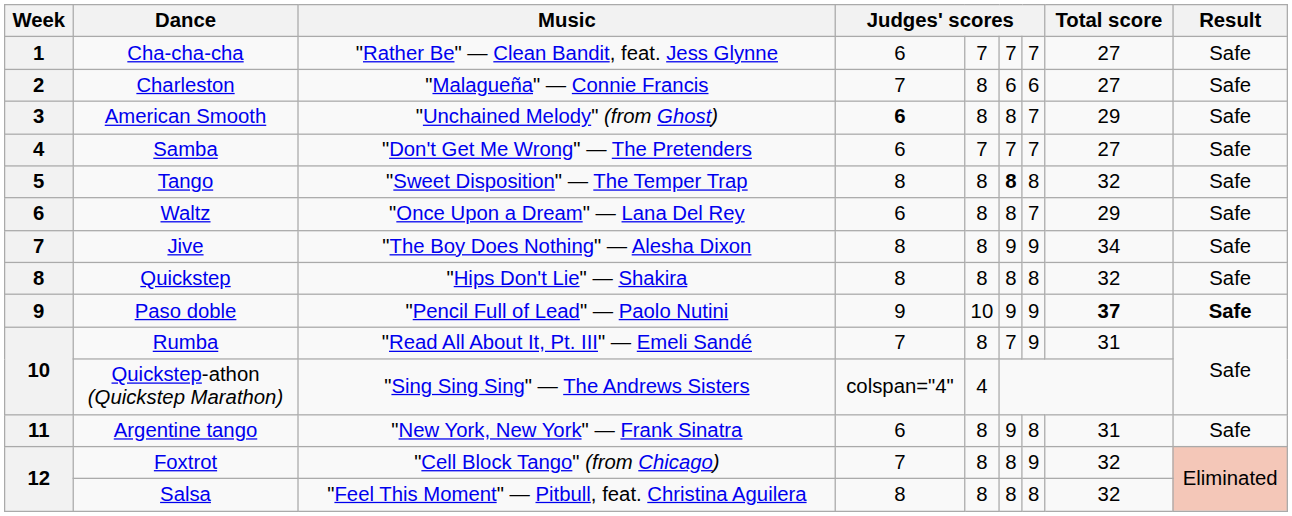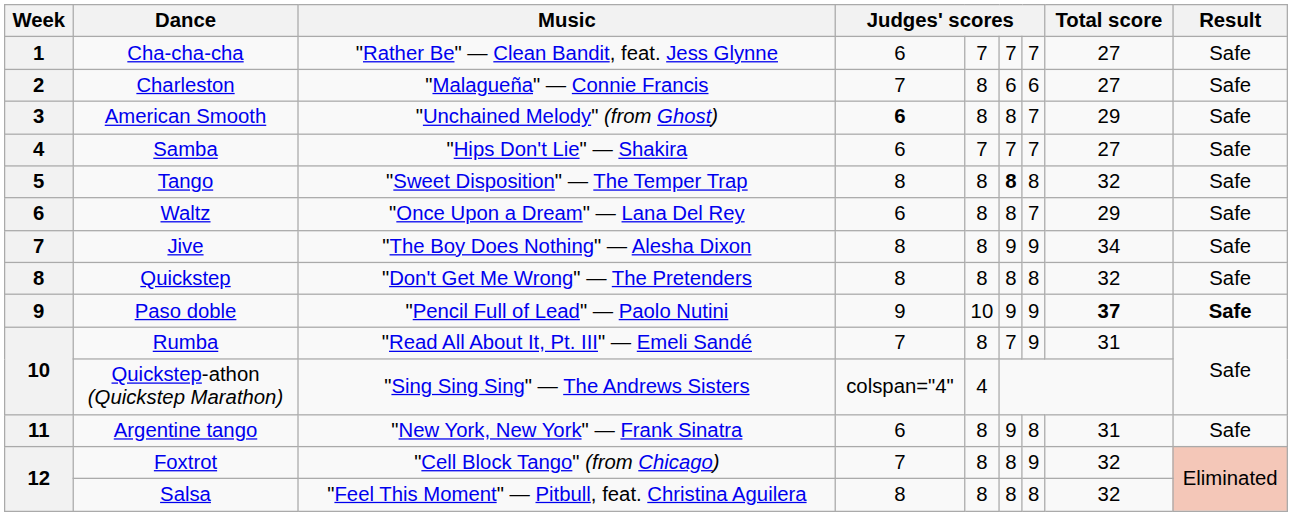(567, 149) "Don't Get Me Wrong" — The Pretenders -> (567, 149) "Hips Don't Lie" — Shakira
(567, 278) "Hips Don't Lie" — Shakira -> (567, 278) "Don't Get Me Wrong" — The Pretenders
